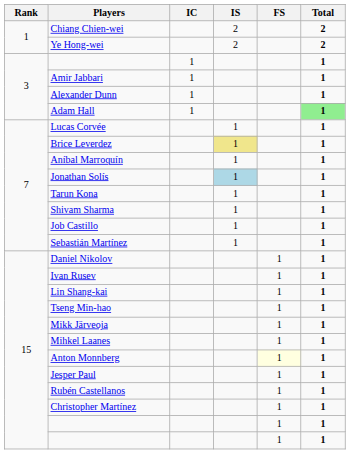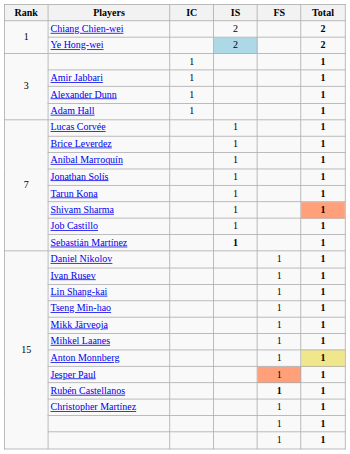(236, 45) no background -> (236, 45) lightblue background
(323, 111) lightgreen background -> (323, 111) no background
(236, 144) khaki background -> (236, 144) no background
(236, 177) lightblue background -> (236, 177) no background
(323, 209) no background -> (323, 209) lightsalmon background
(236, 242) normal -> (236, 242) bold
(279, 358) lightyellow background -> (279, 358) no background
(323, 358) no background -> (323, 358) khaki background
(279, 374) no background -> (279, 374) lightsalmon background
(279, 390) normal -> (279, 390) bold
